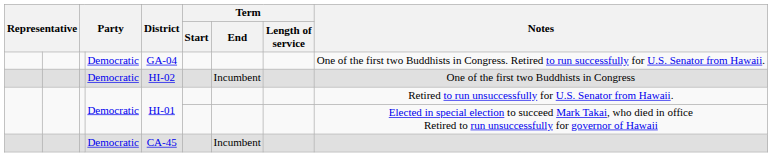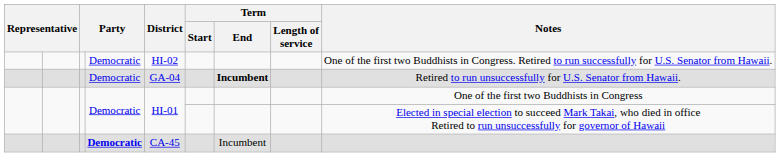(162, 60) GA-04 -> (165, 60) HI-02
(162, 78) HI-02 -> (165, 78) GA-04
(237, 78) normal -> (242, 78) bold
(541, 78) One of the first two Buddhists in Congress -> (548, 78) Retired to run unsuccessfully for U.S. Senator from Hawaii.
(541, 95) Retired to run unsuccessfully for U.S. Senator from Hawaii. -> (548, 95) One of the first two Buddhists in Congress
(113, 143) normal -> (115, 143) bold
